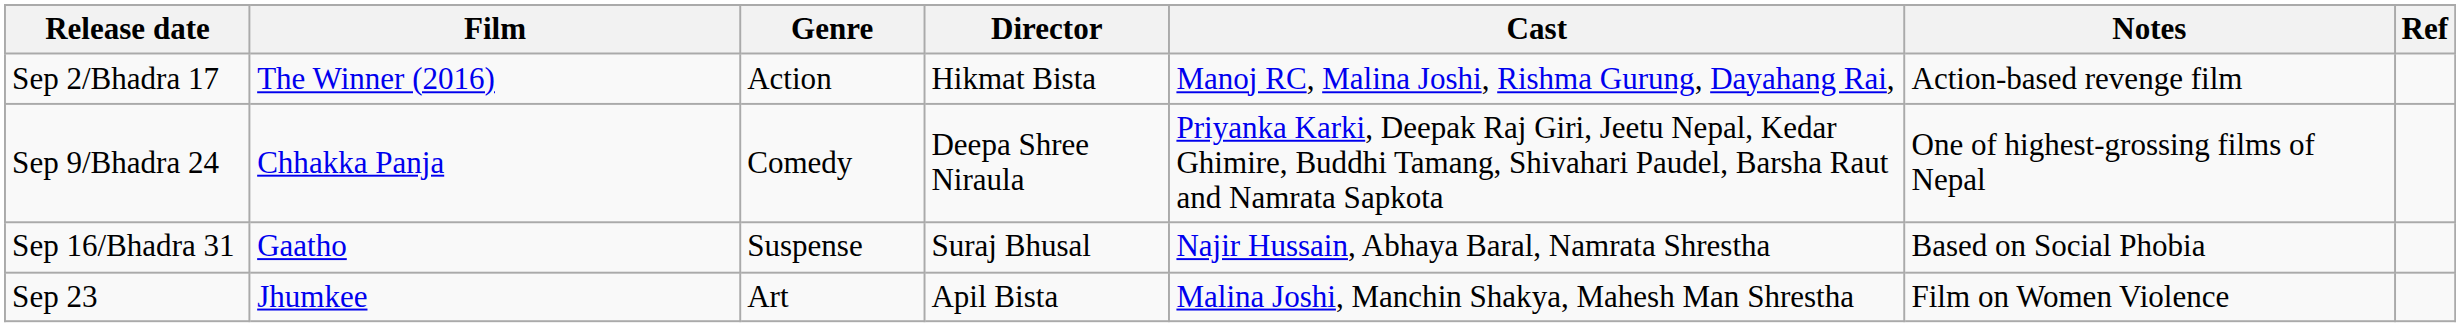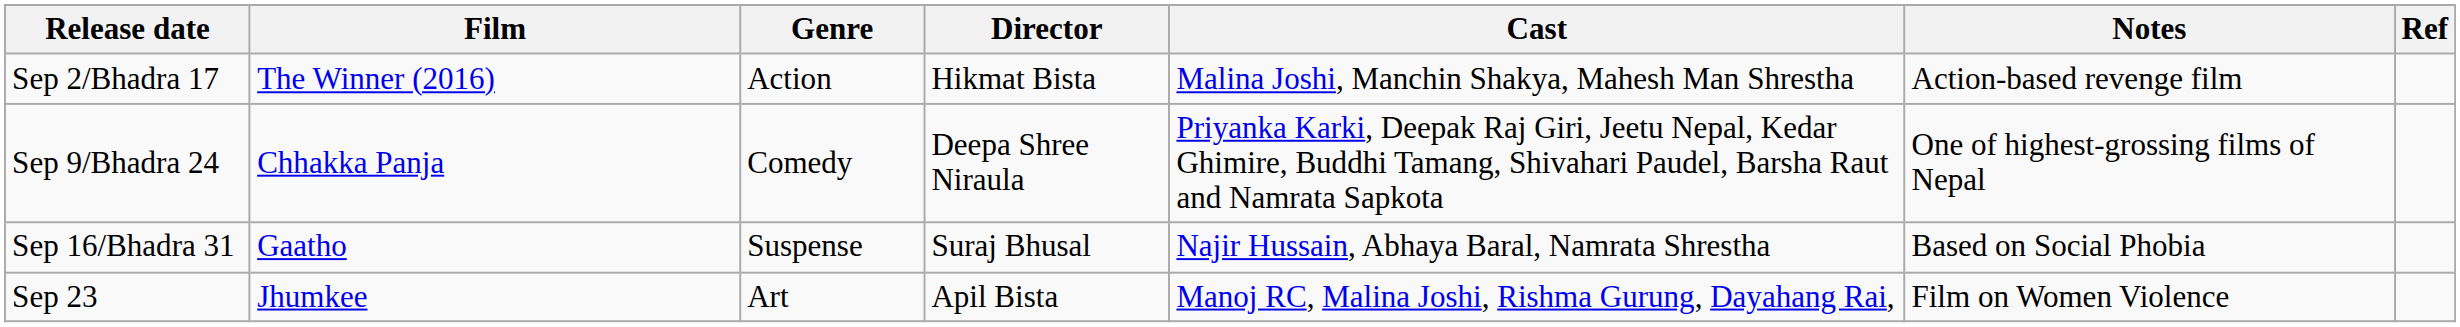(1536, 78) Manoj RC, Malina Joshi, Rishma Gurung, Dayahang Rai, -> (1515, 78) Malina Joshi, Manchin Shakya, Mahesh Man Shrestha
(1515, 295) Malina Joshi, Manchin Shakya, Mahesh Man Shrestha -> (1536, 295) Manoj RC, Malina Joshi, Rishma Gurung, Dayahang Rai,
